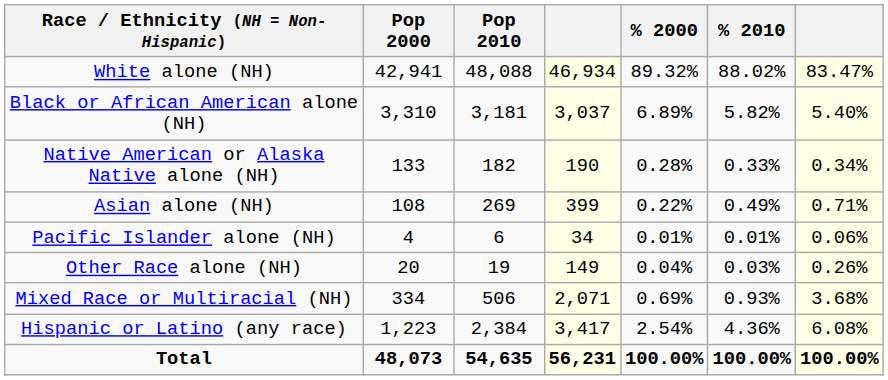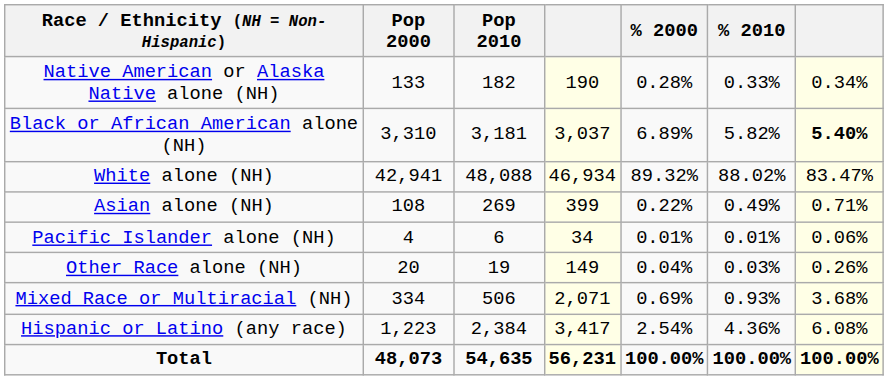rows swapped: (184, 72) <-> (184, 166)
(839, 113) normal -> (839, 135) bold
